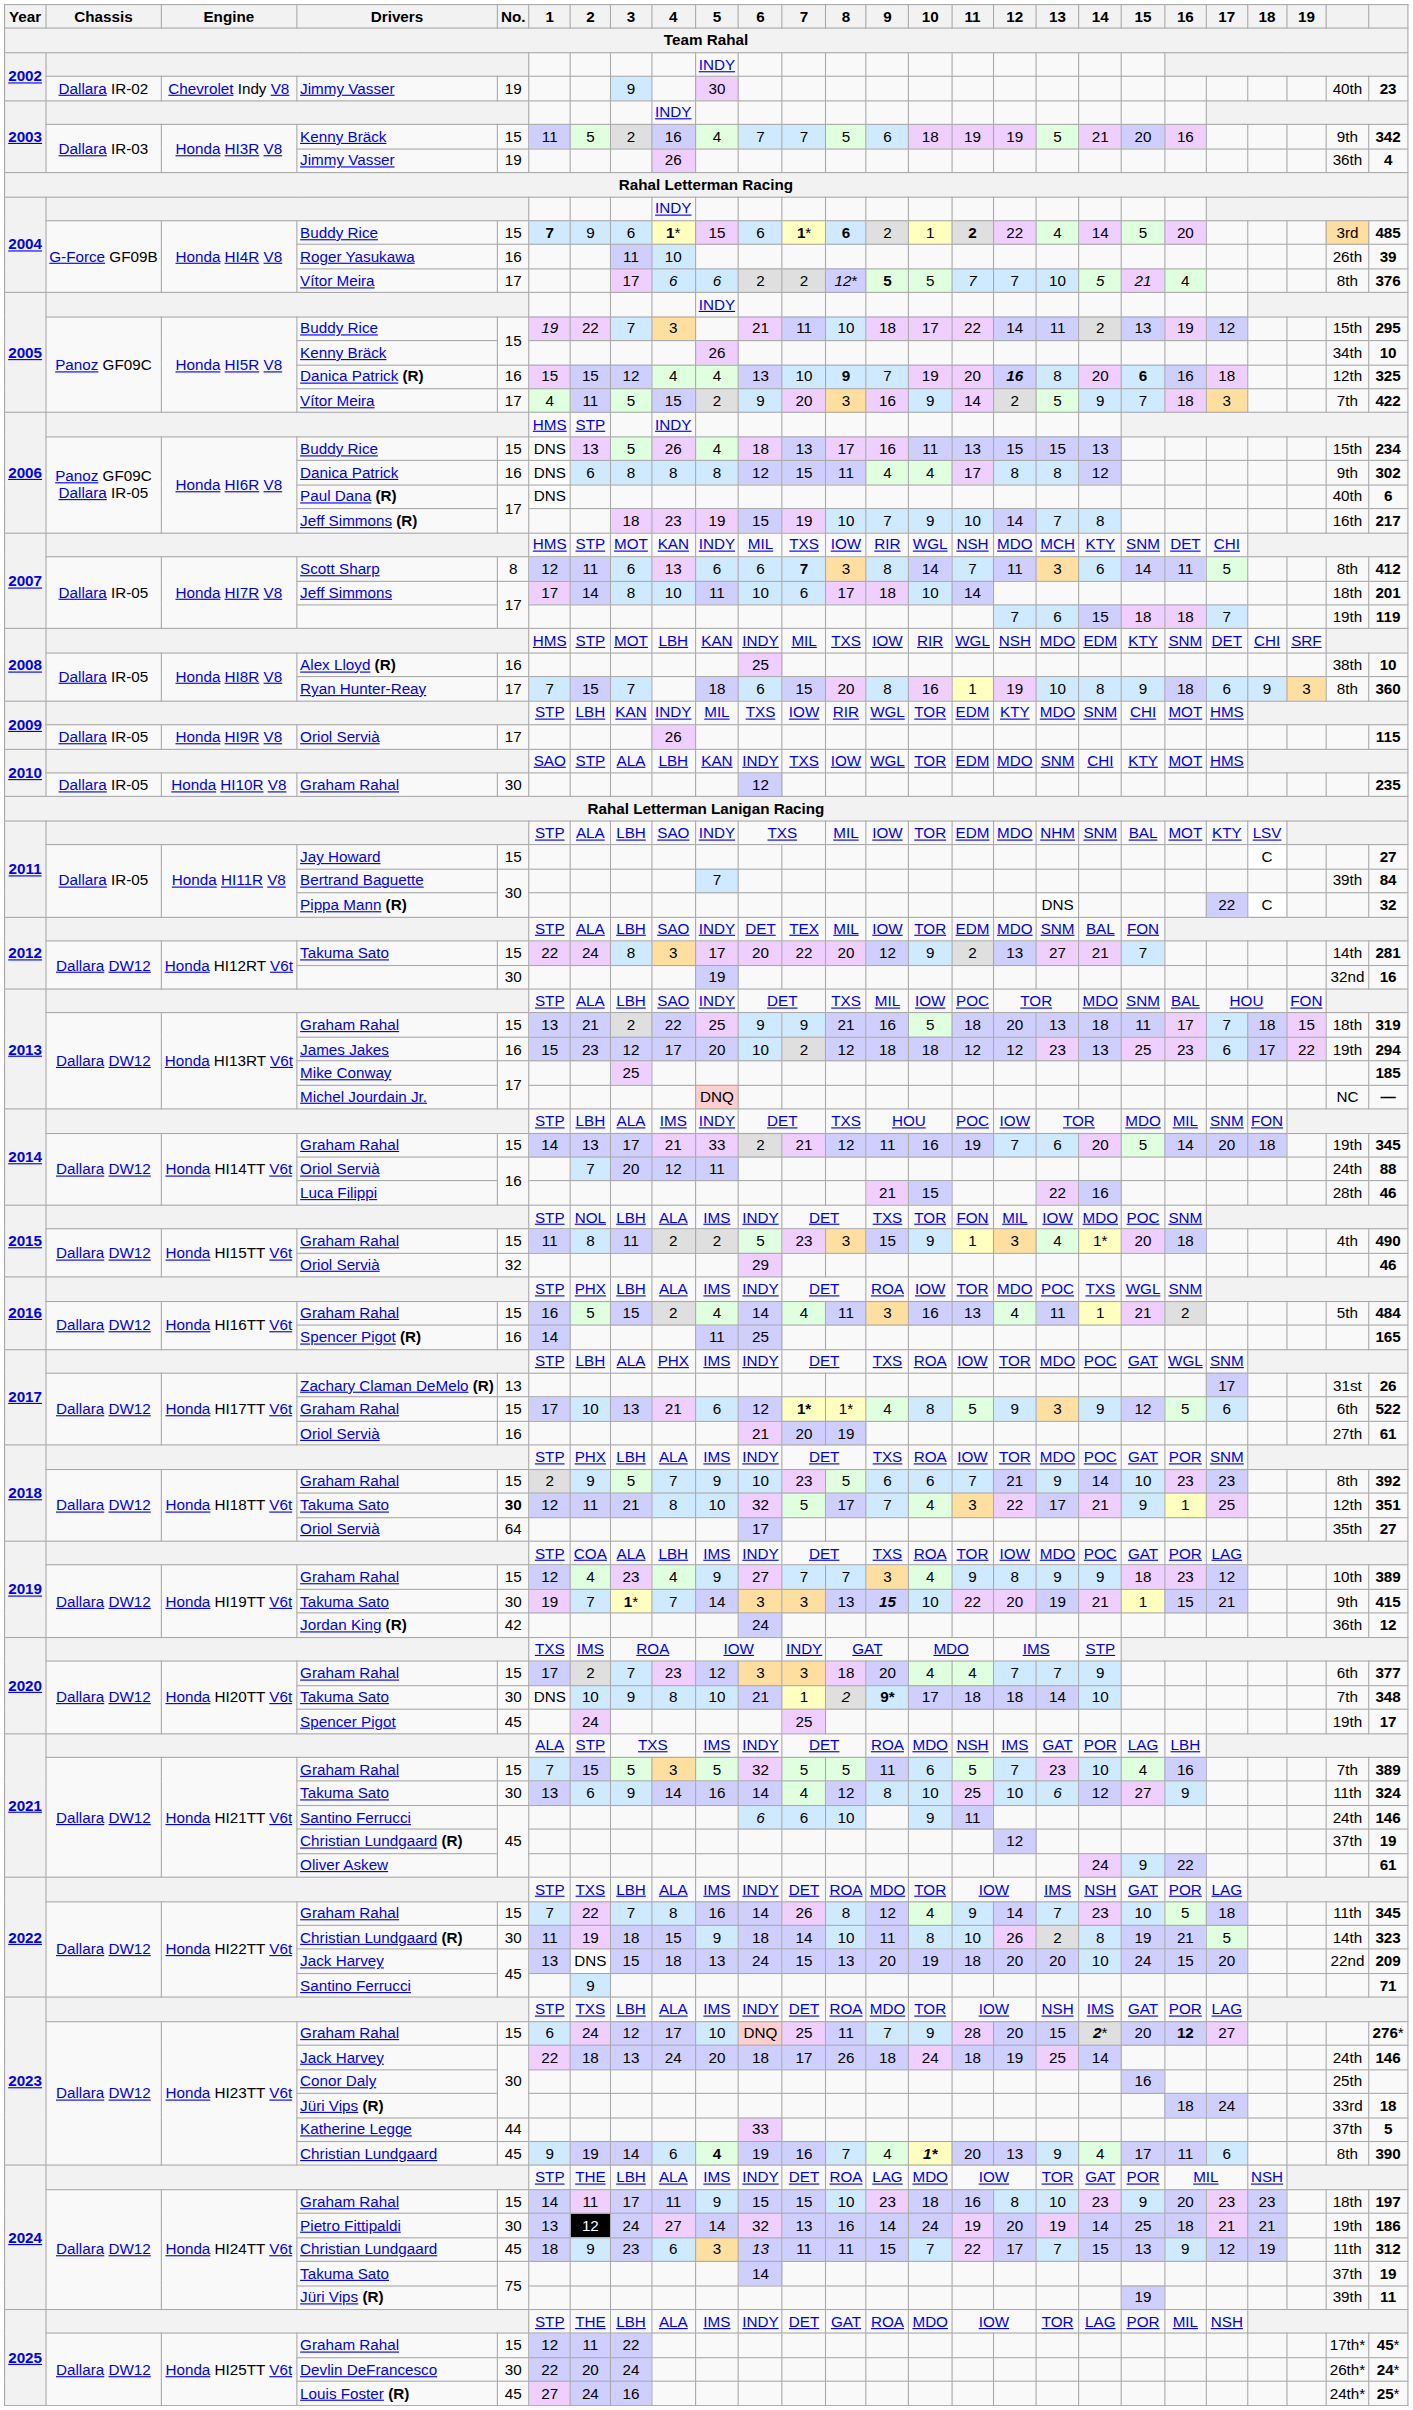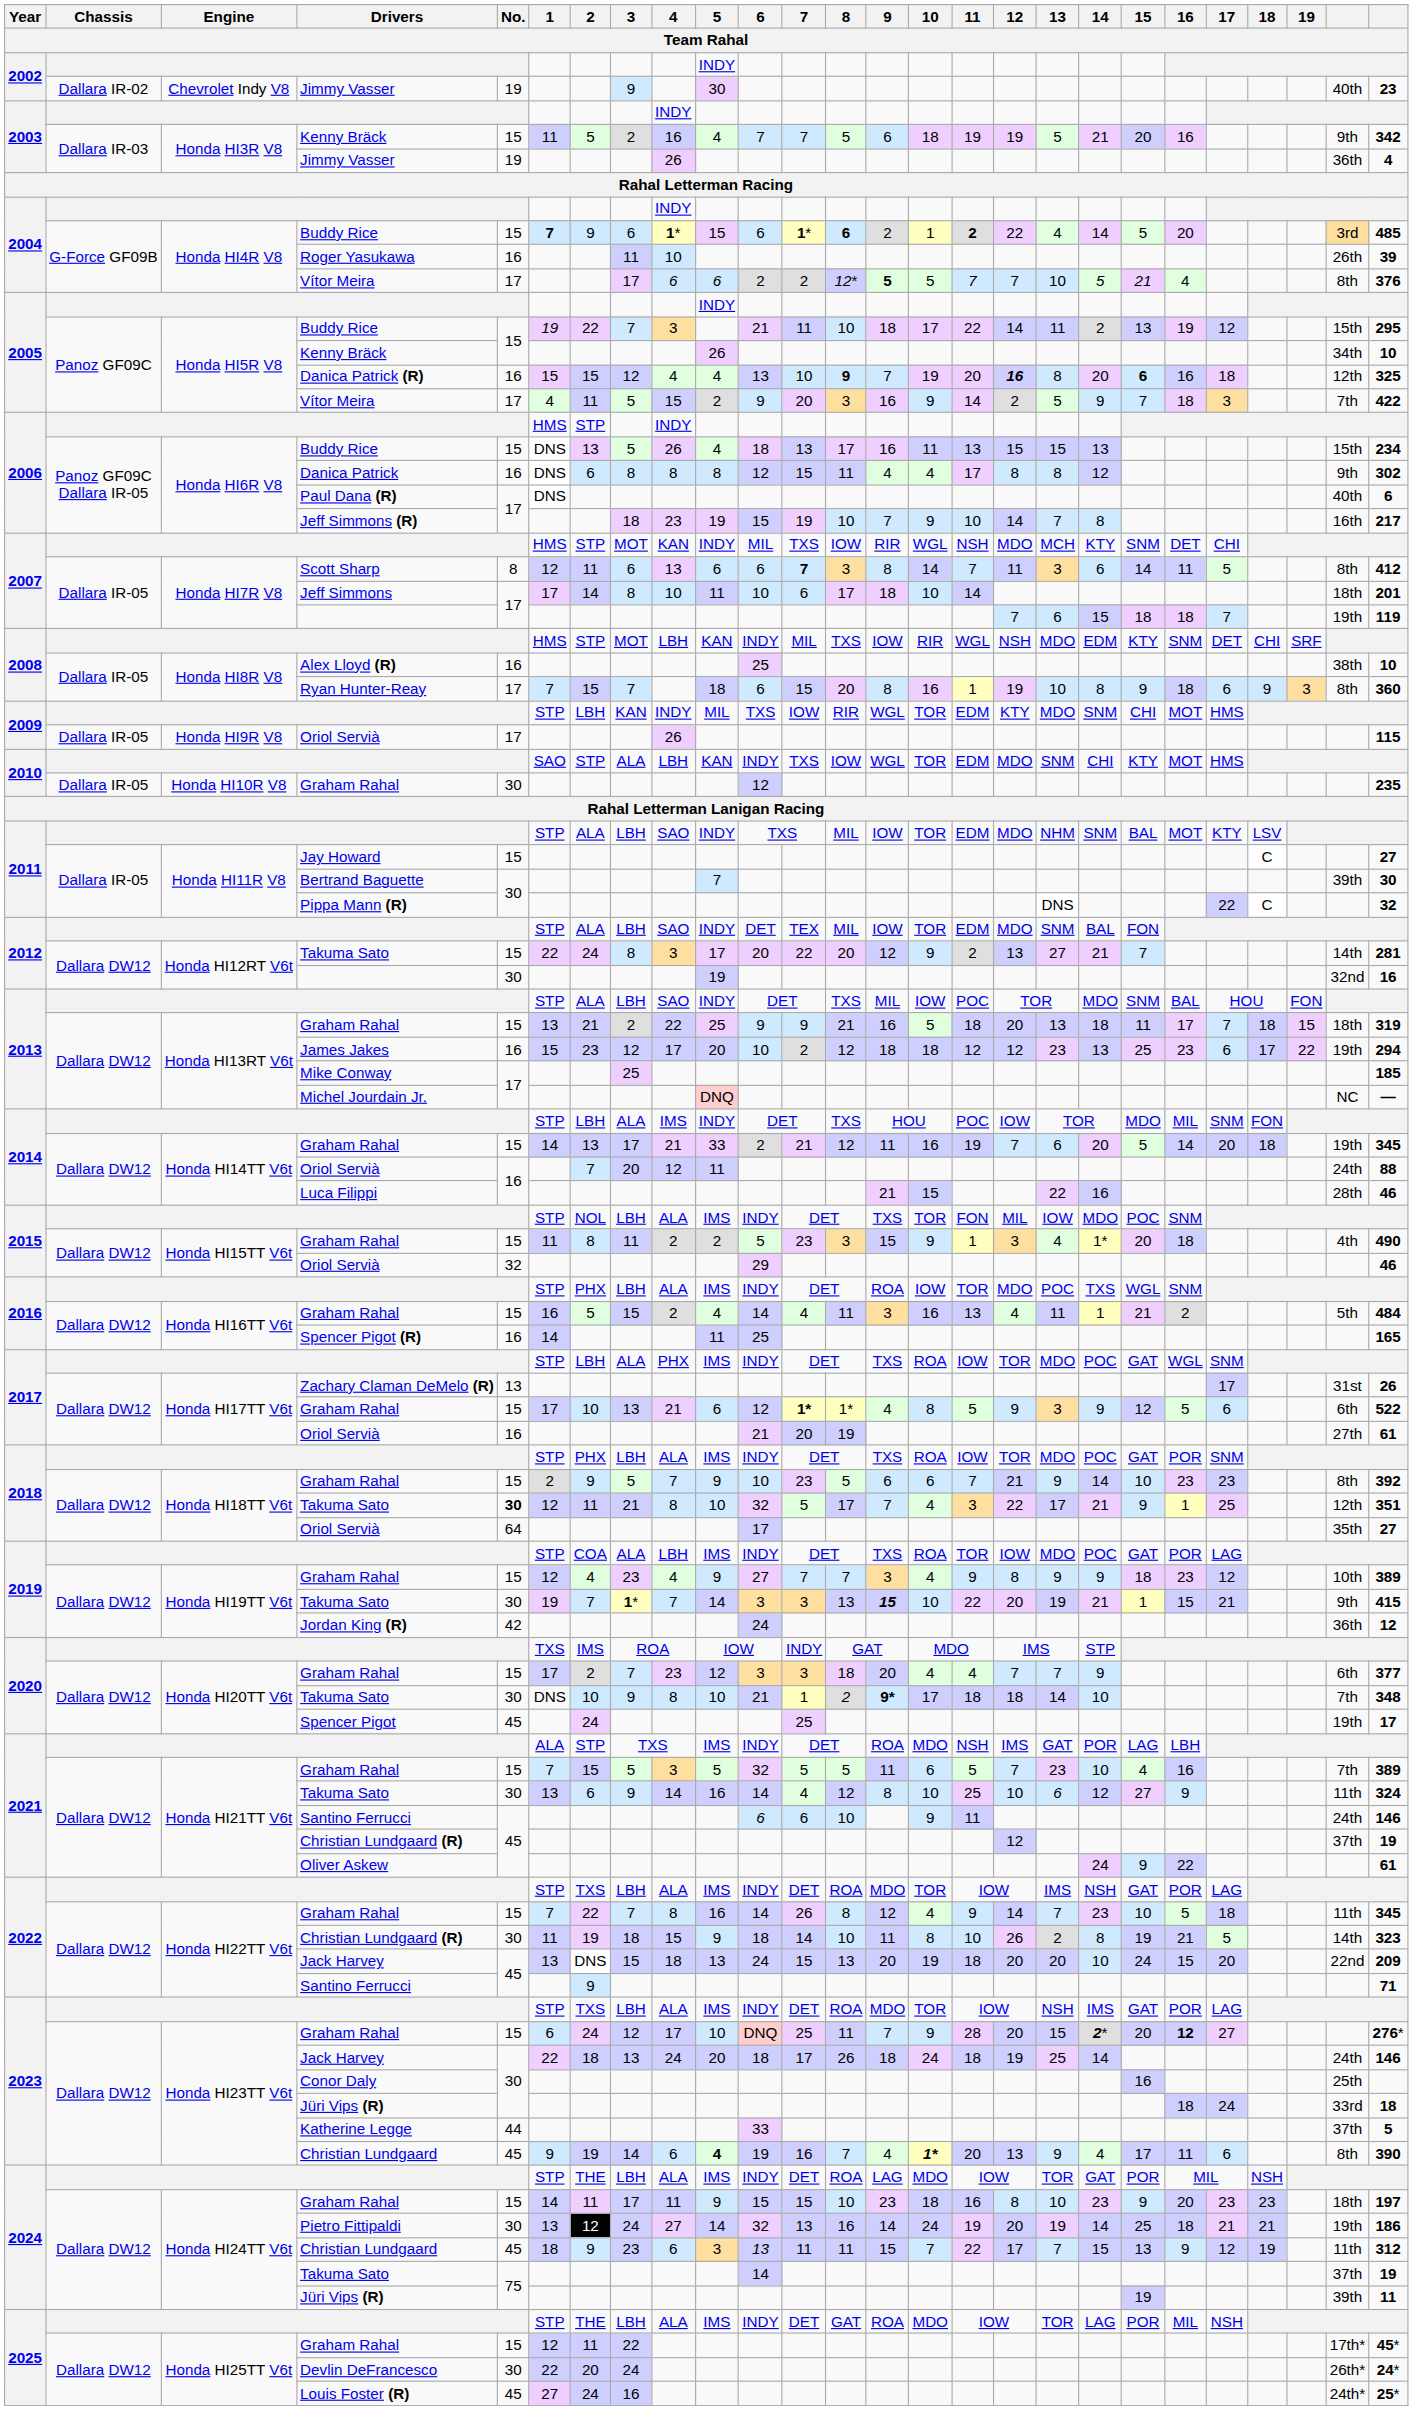(1388, 881) 84 -> (1388, 881) 30
